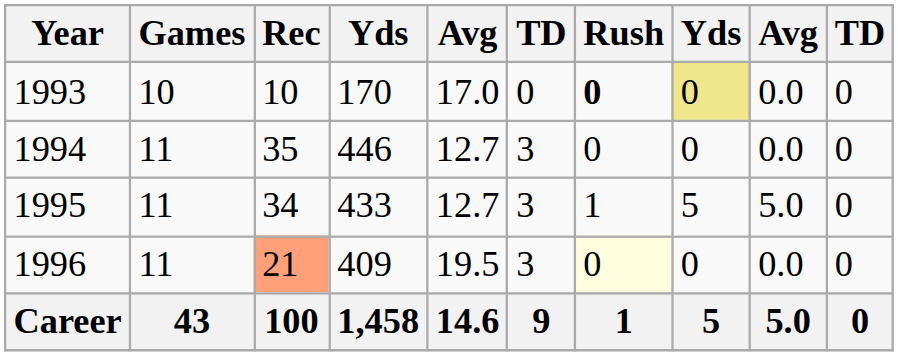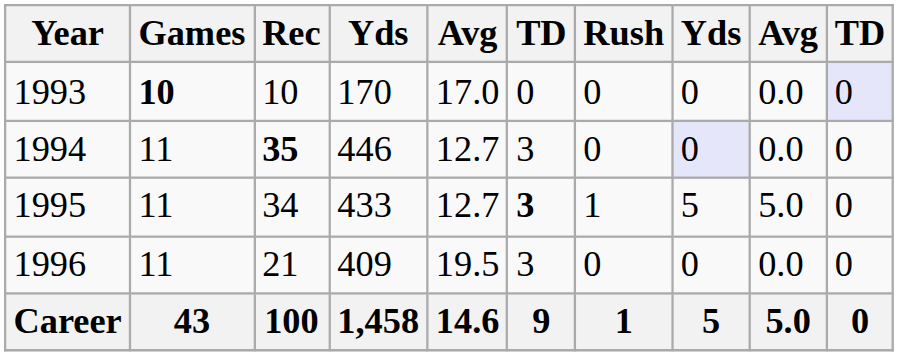(157, 90) normal -> (157, 90) bold
(592, 90) bold -> (592, 90) normal
(690, 90) khaki background -> (690, 90) no background
(844, 90) no background -> (844, 90) lavender background
(280, 148) normal -> (280, 148) bold
(690, 148) no background -> (690, 148) lavender background
(525, 206) normal -> (525, 206) bold
(280, 263) lightsalmon background -> (280, 263) no background
(592, 263) lightyellow background -> (592, 263) no background
